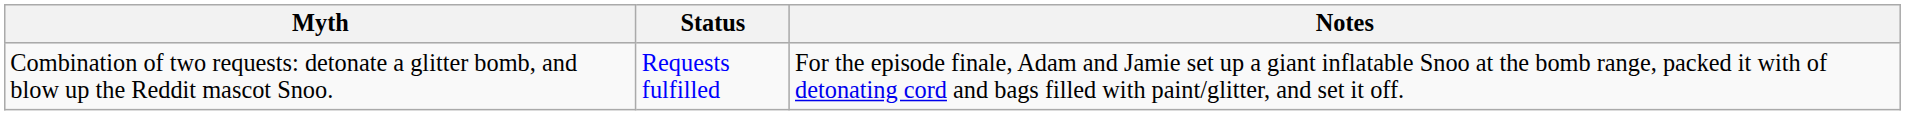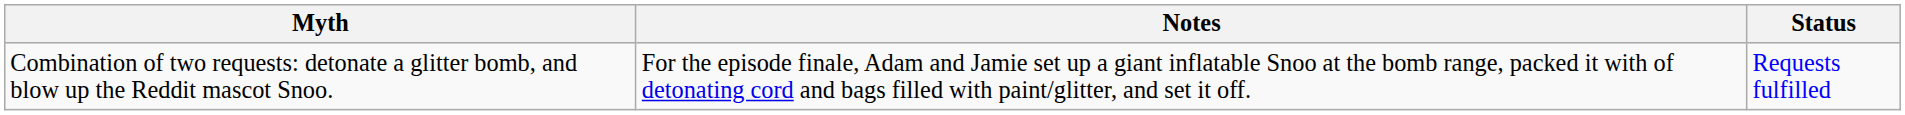columns swapped: (713, 23) <-> (1345, 23)
